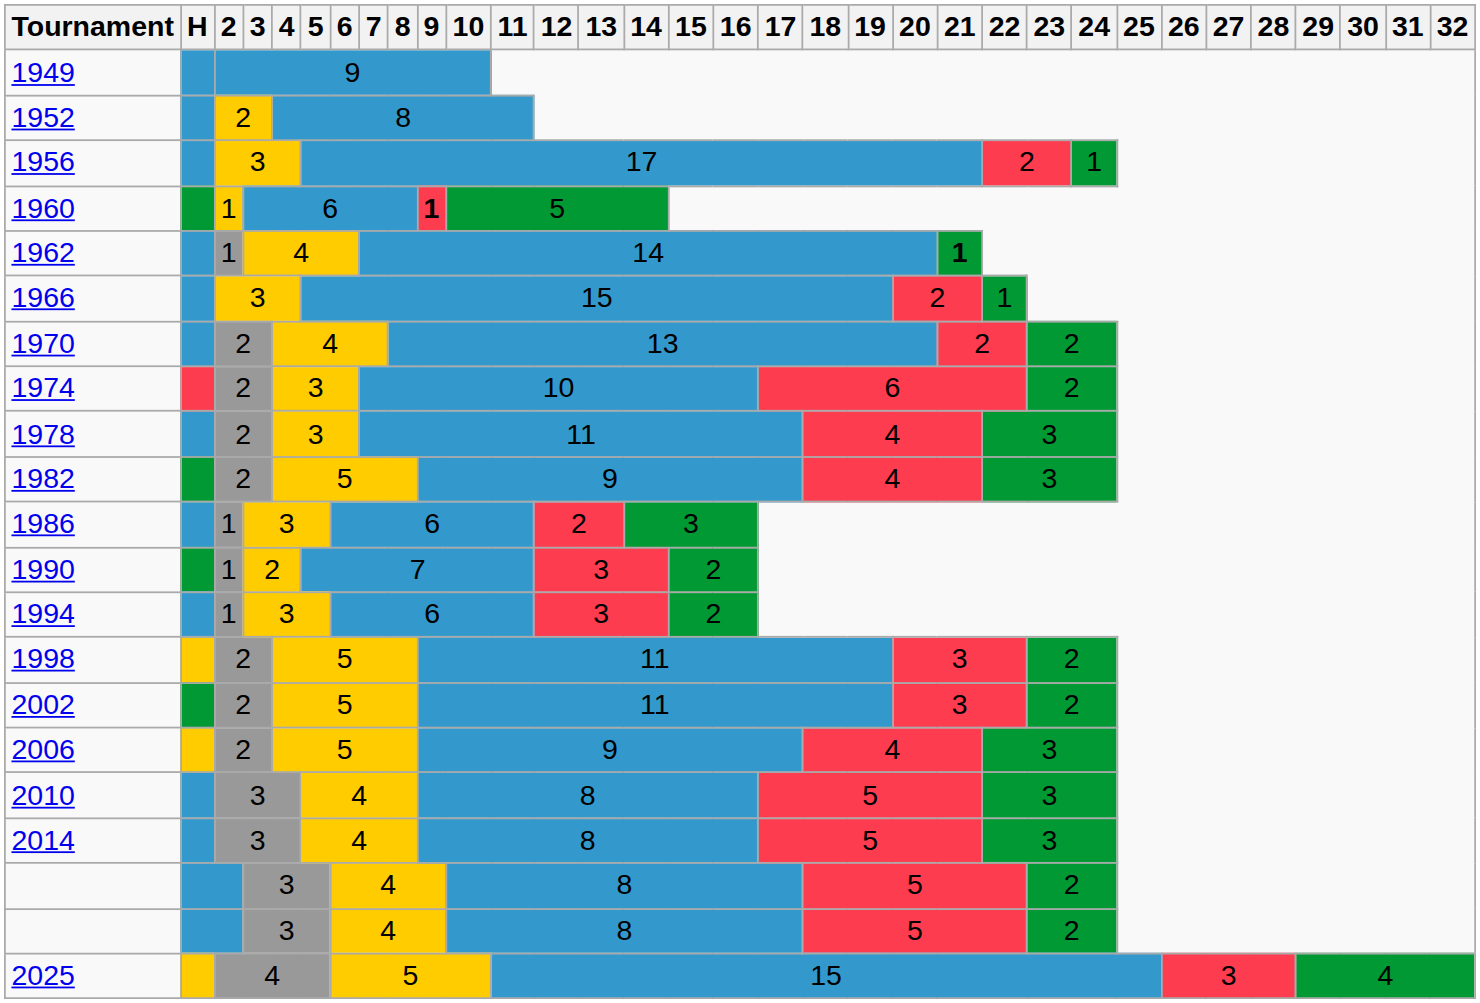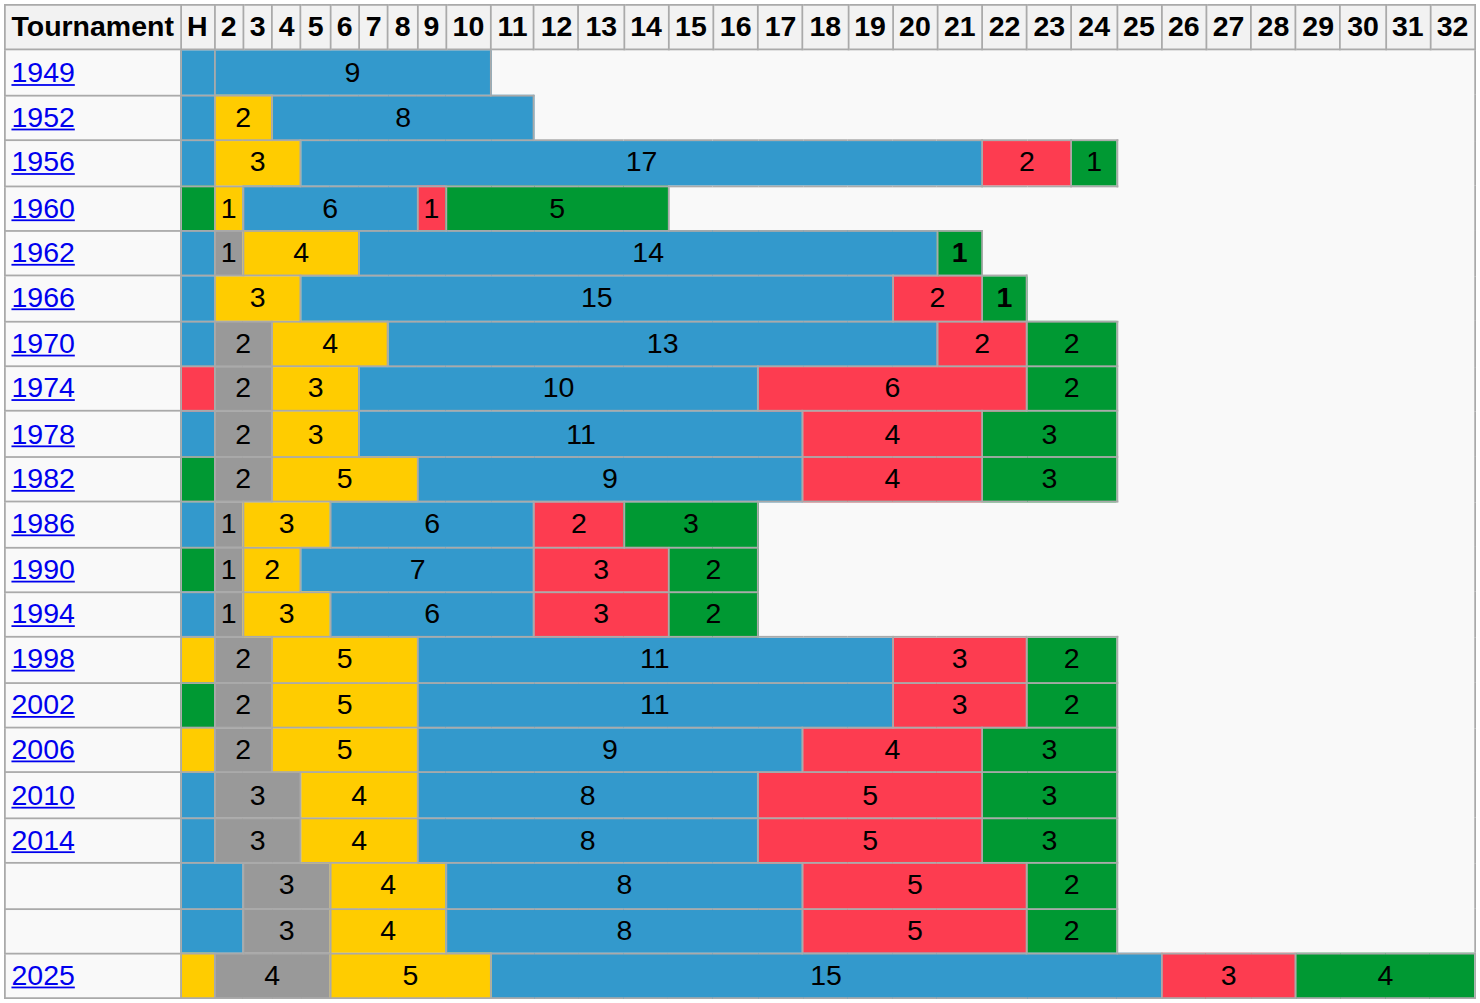(432, 207) bold -> (432, 207) normal
(1005, 298) normal -> (1005, 298) bold
